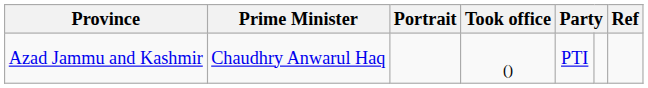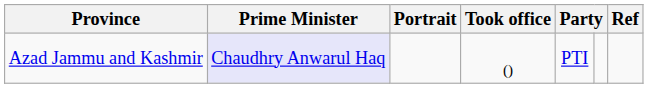(298, 58) no background -> (298, 58) lavender background
